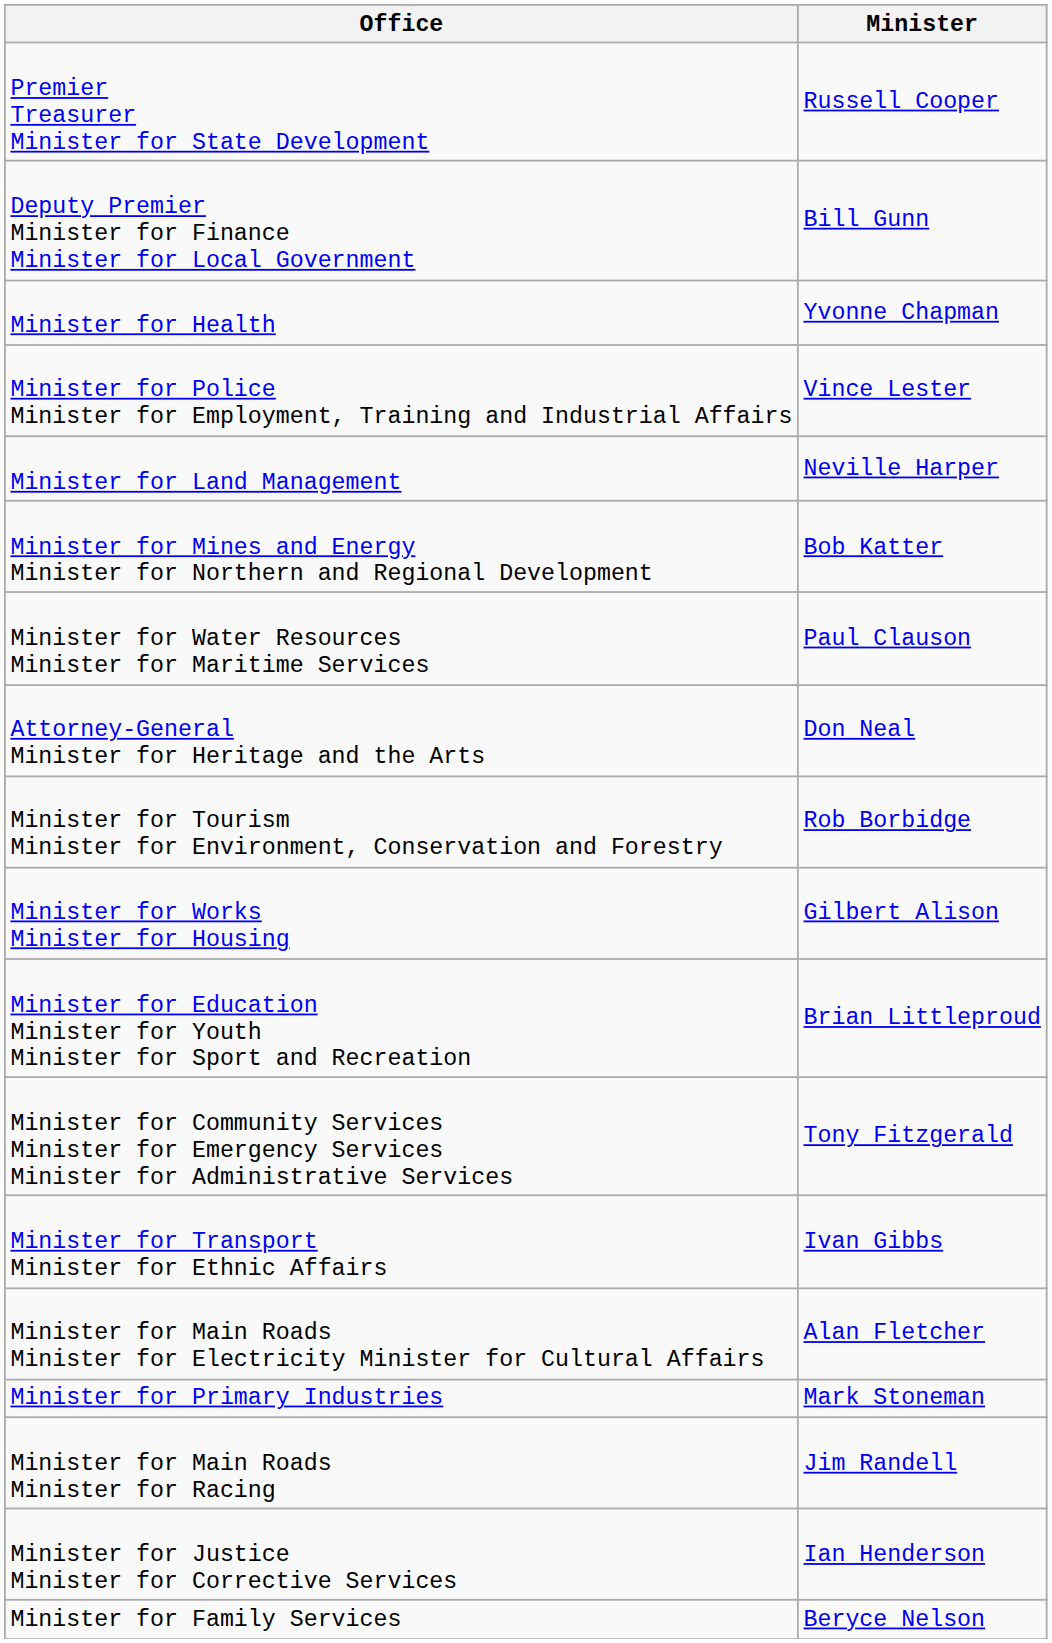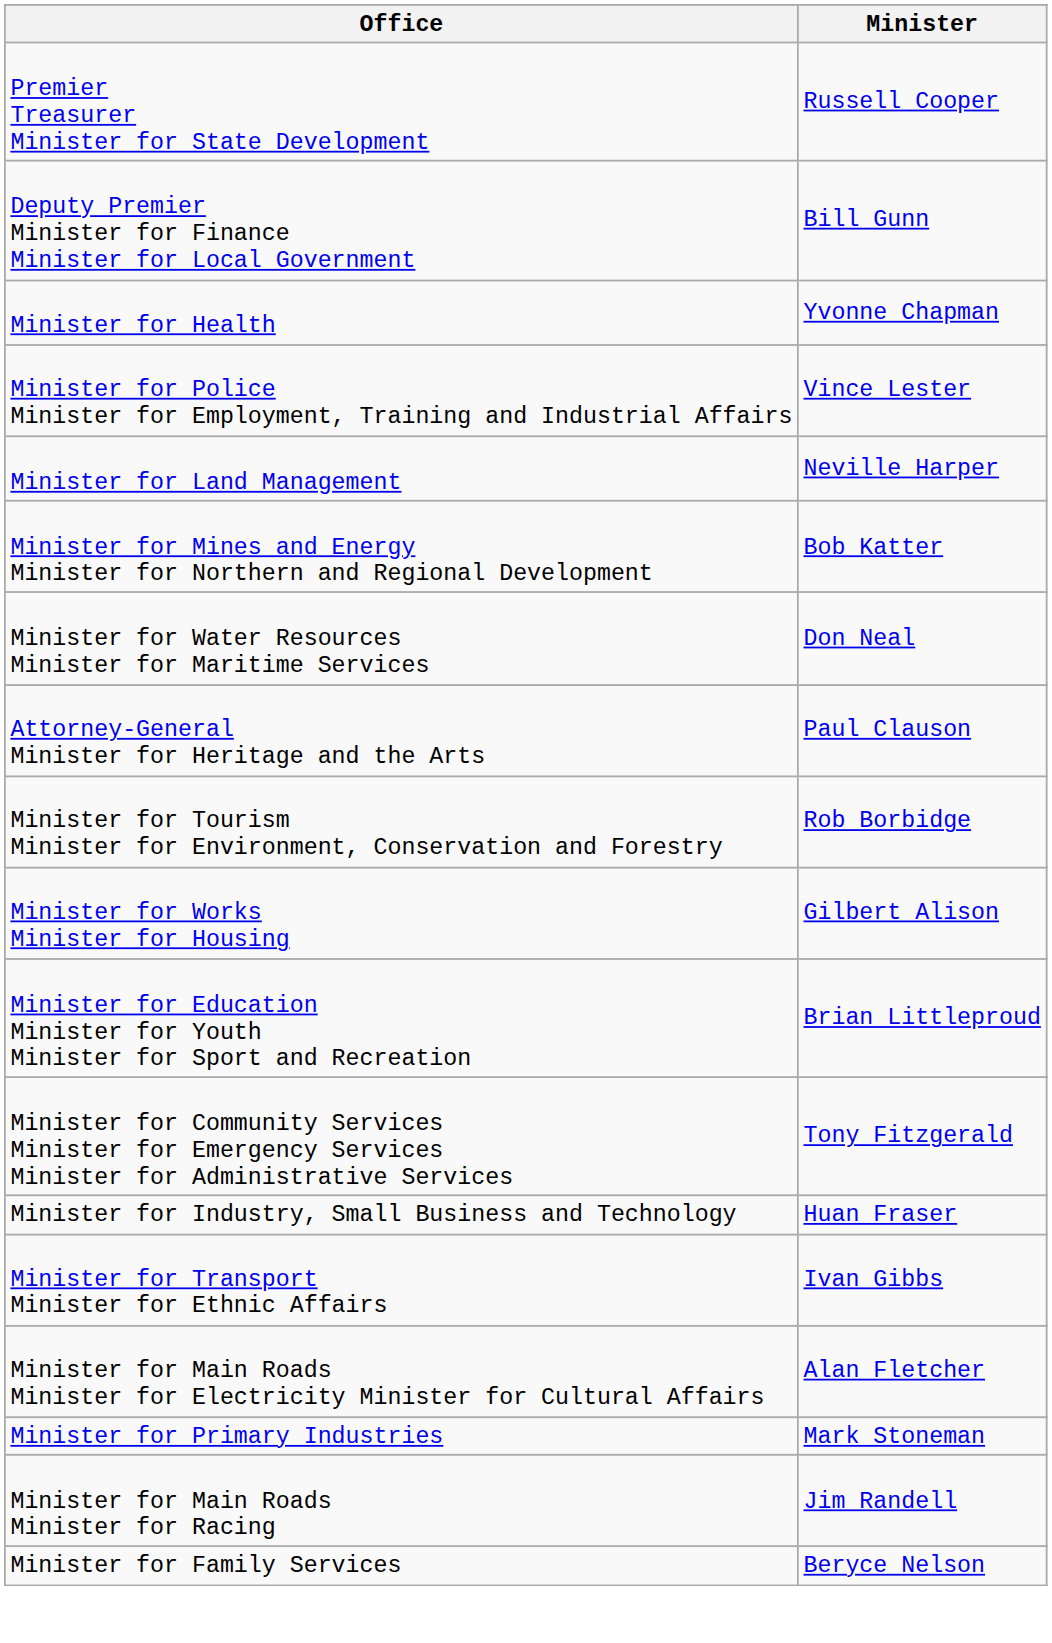(887, 638) Paul Clauson -> (859, 638) Don Neal
(859, 730) Don Neal -> (887, 730) Paul Clauson
+ row: (374, 1215)
- row: (234, 1568)
